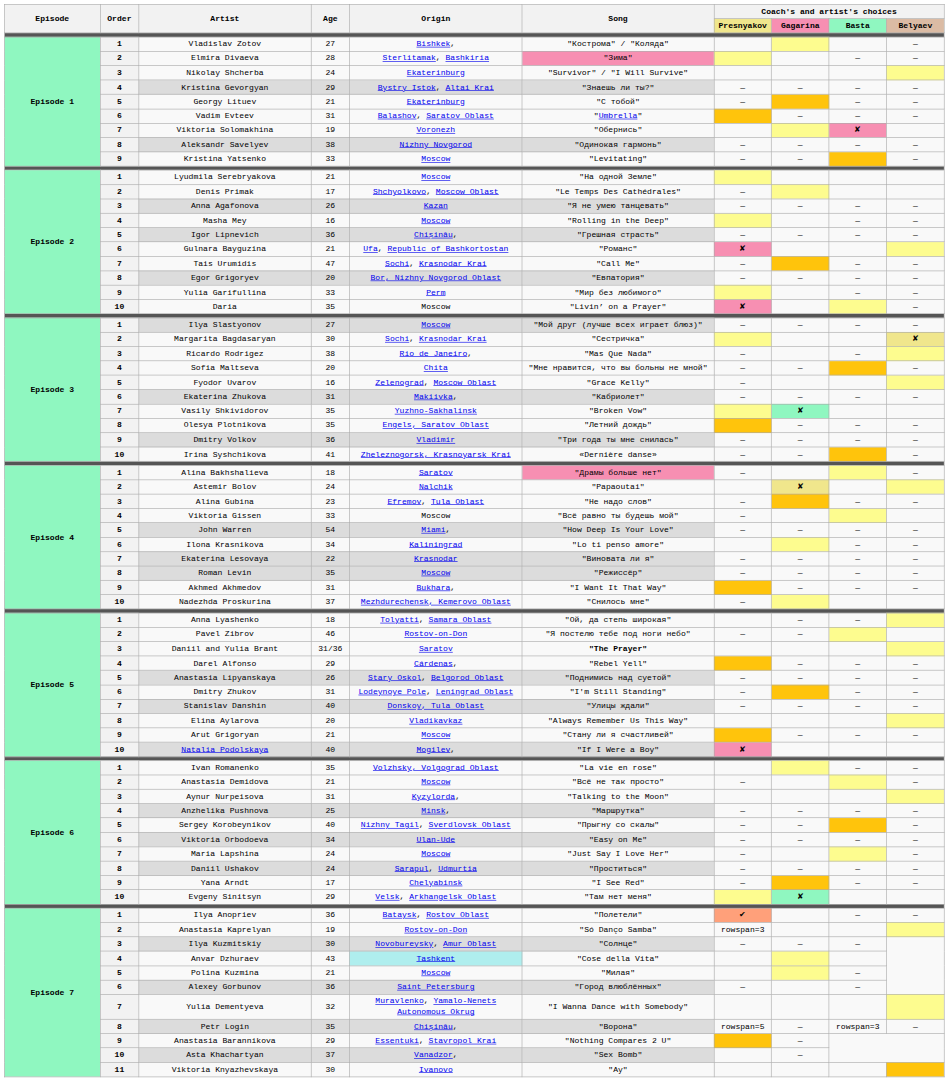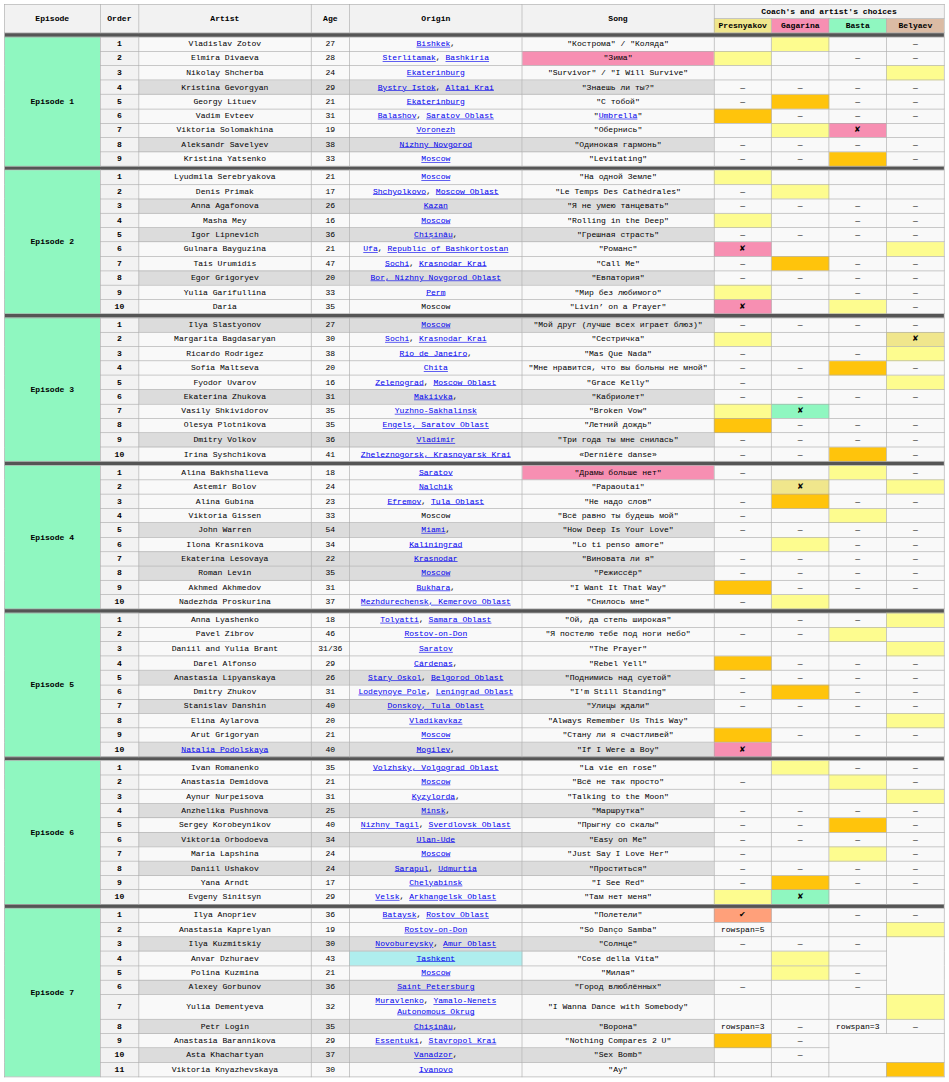(618, 649) bold -> (618, 649) normal
(743, 930) rowspan=3 -> (743, 930) rowspan=5
(743, 1026) rowspan=5 -> (743, 1026) rowspan=3
